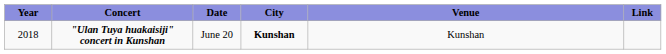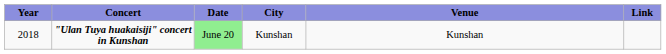(217, 35) no background -> (218, 35) lightgreen background
(274, 35) bold -> (274, 35) normal
